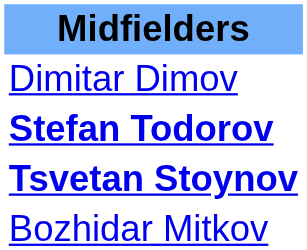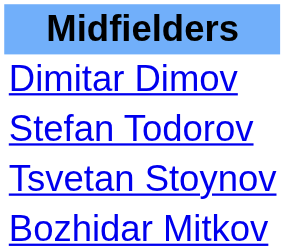(141, 128) bold -> (131, 128) normal
(153, 179) bold -> (143, 179) normal
